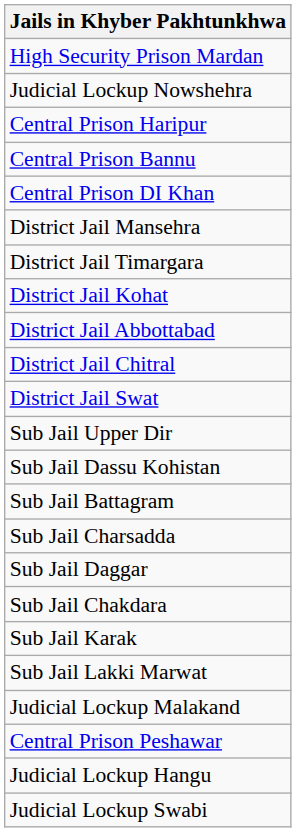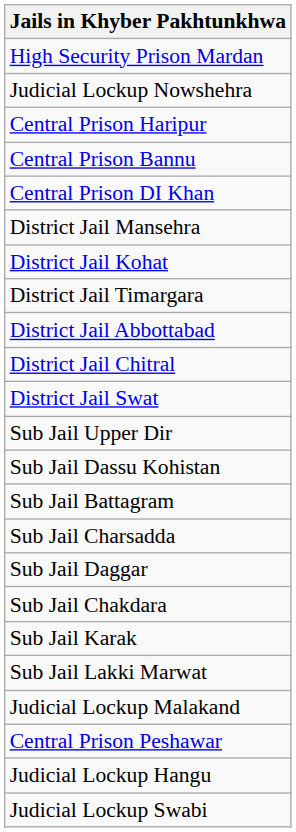(107, 261) District Jail Timargara -> (89, 261) District Jail Kohat
(89, 295) District Jail Kohat -> (107, 295) District Jail Timargara
